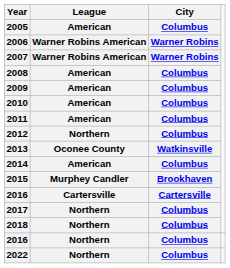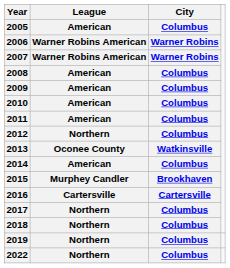(17, 240) 2016 -> (17, 240) 2019
